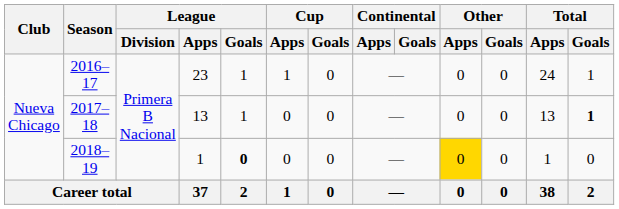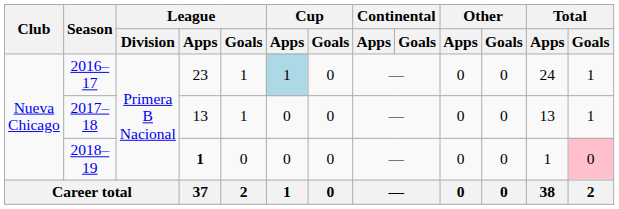(287, 74) no background -> (287, 74) lightblue background
(591, 116) bold -> (591, 116) normal
(200, 158) normal -> (200, 158) bold
(244, 158) bold -> (244, 158) normal
(461, 158) gold background -> (461, 158) no background
(591, 158) no background -> (591, 158) pink background
